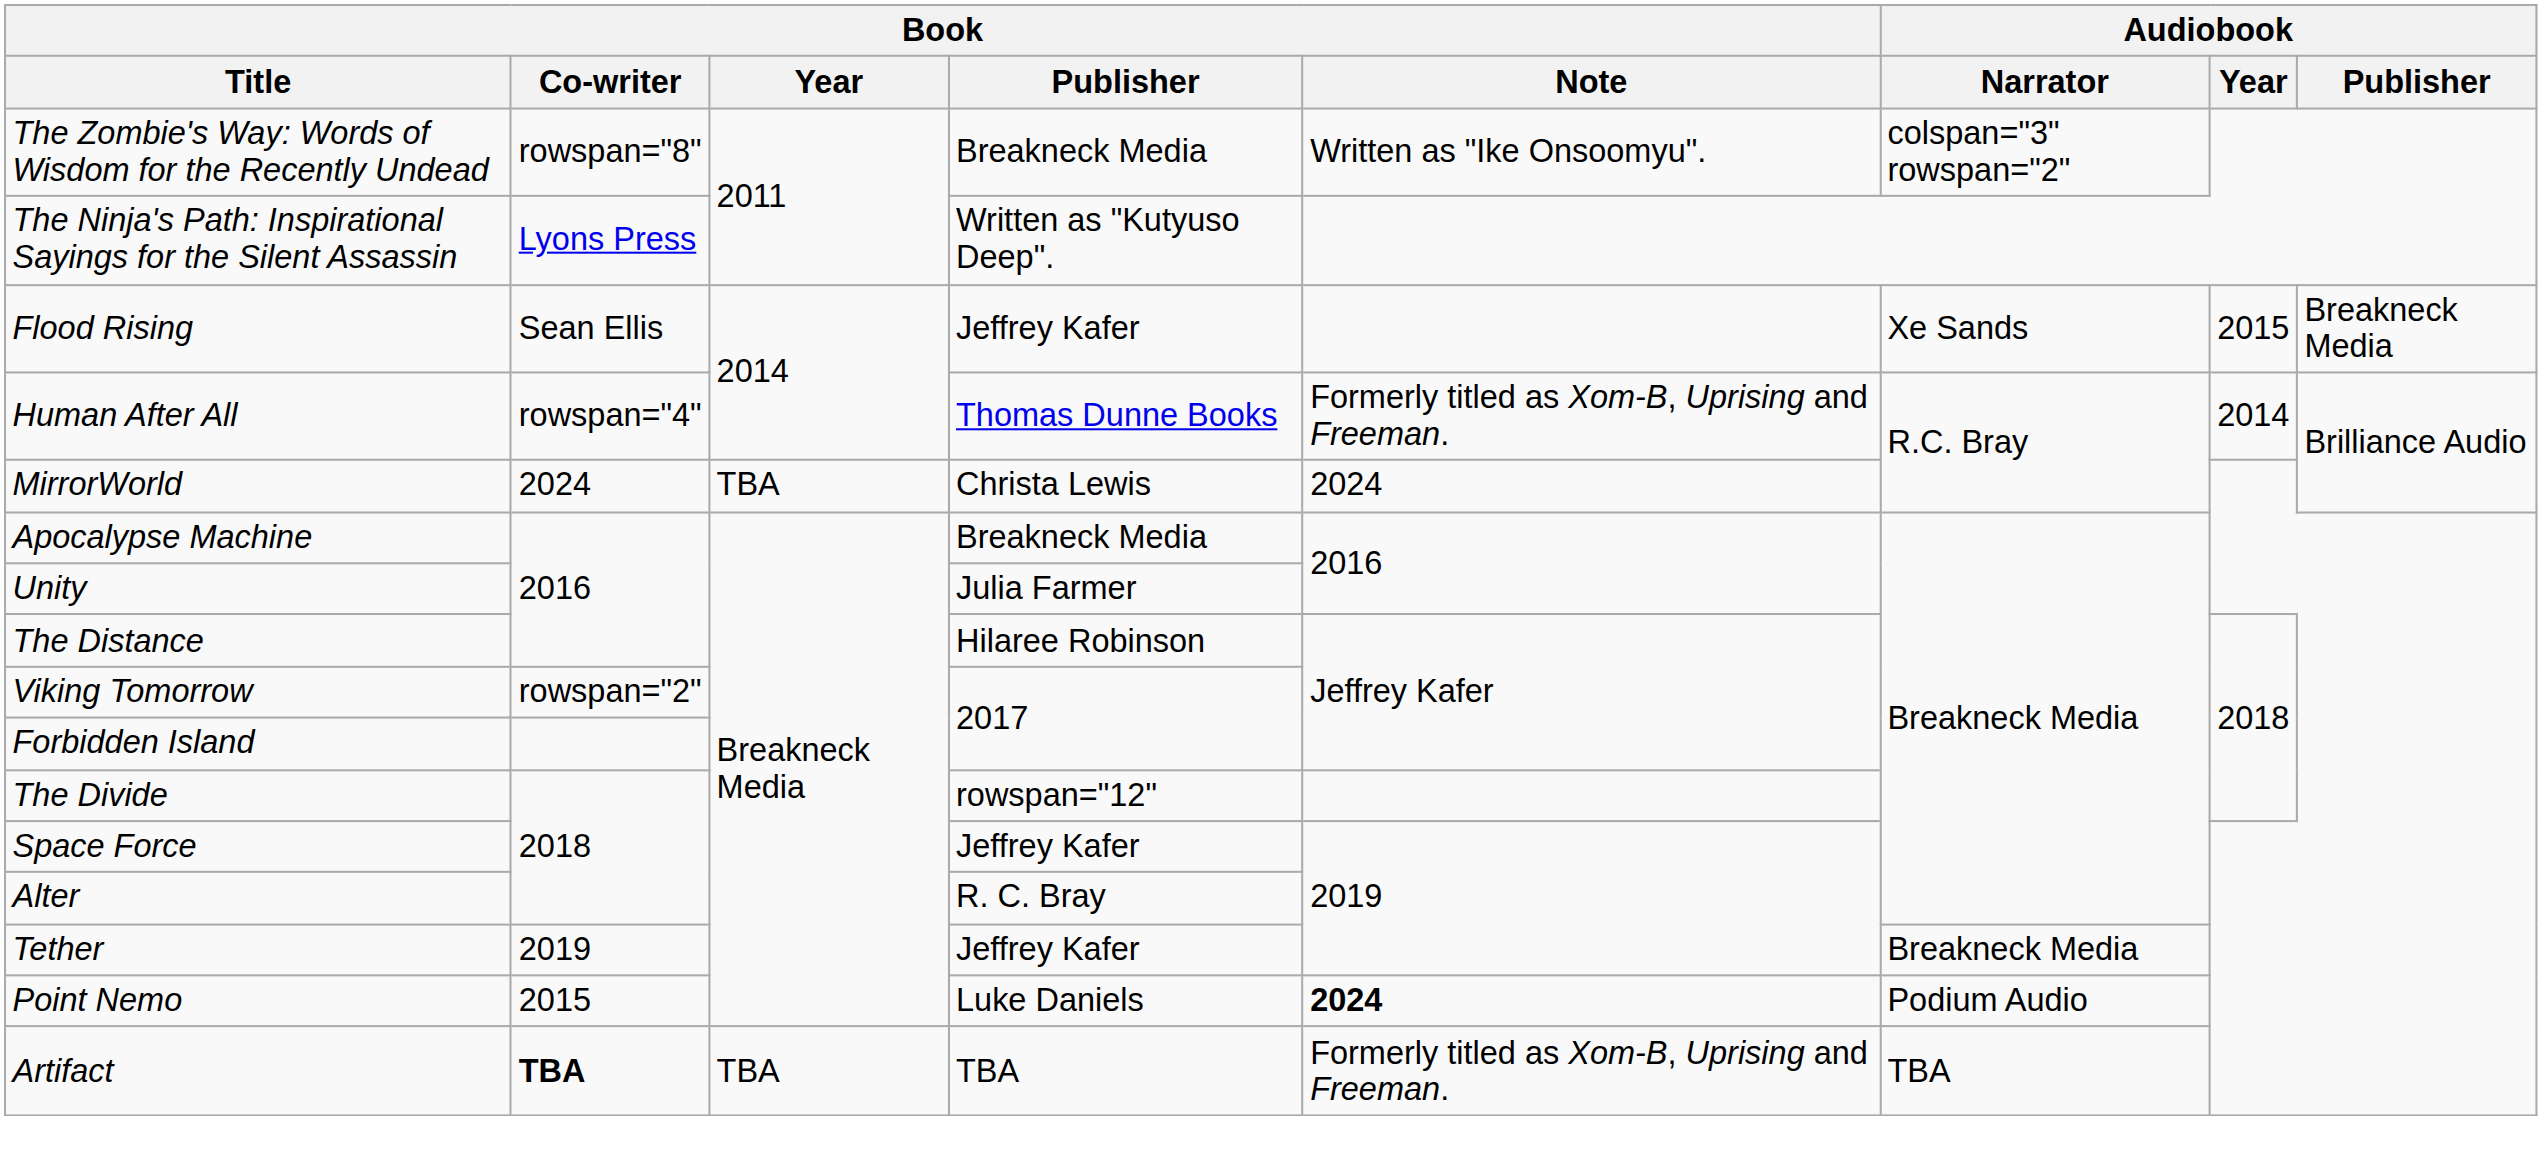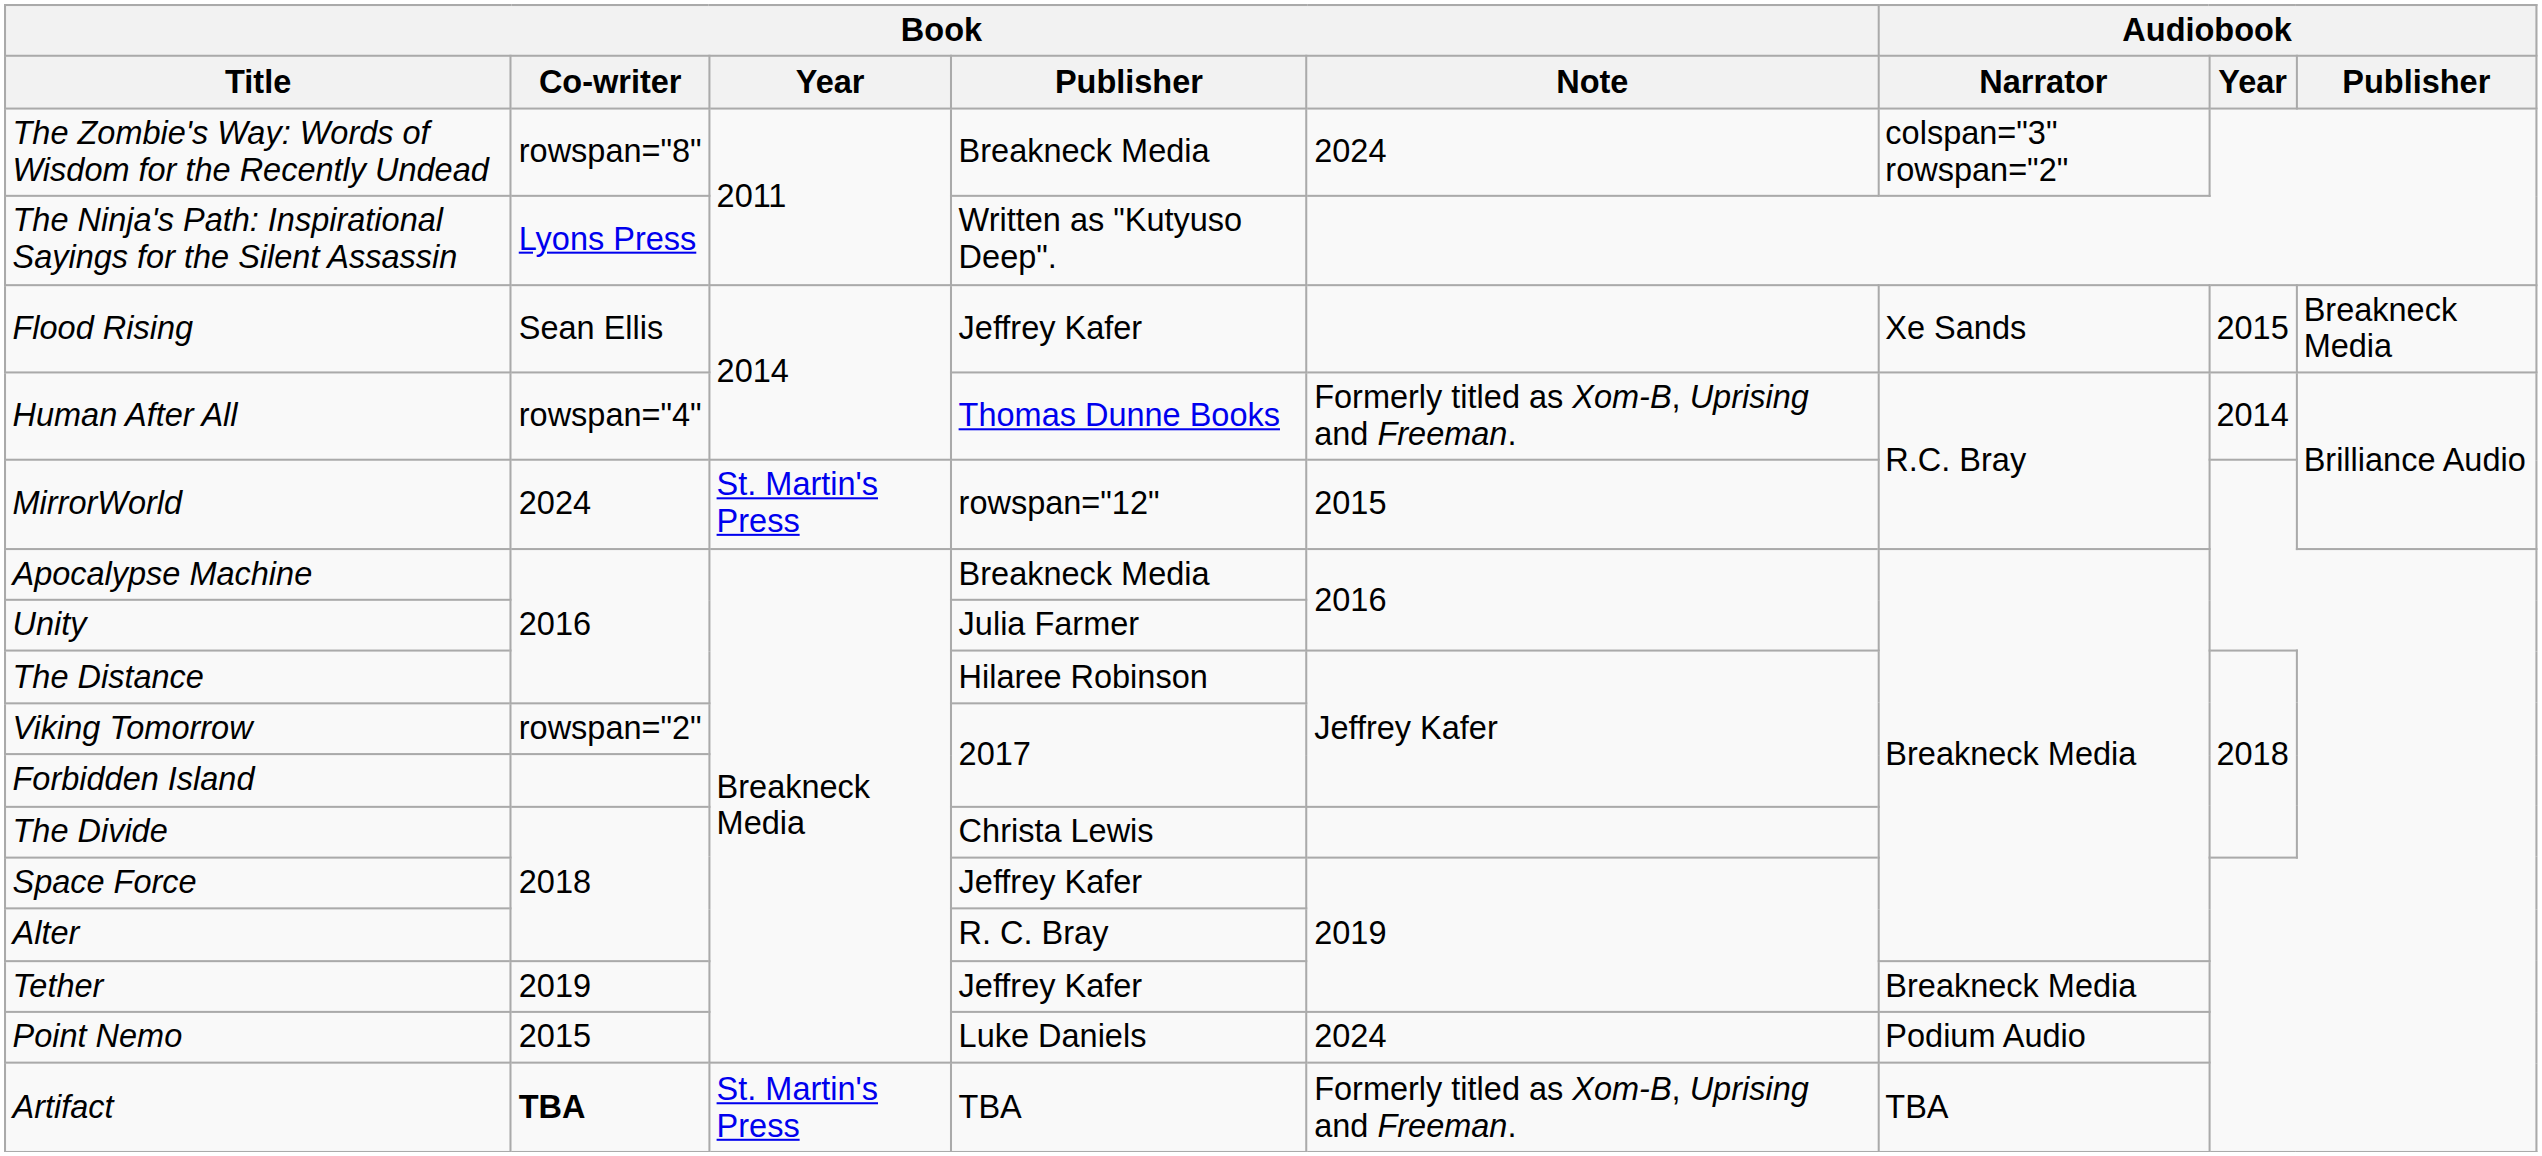(1508, 151) Written as "Ike Onsoomyu". -> (1350, 151) 2024
(748, 485) TBA -> (797, 503) St. Martin's Press
(1053, 485) Christa Lewis -> (1059, 503) rowspan="12"
(1346, 485) 2024 -> (1350, 503) 2015
(1056, 794) rowspan="12" -> (1056, 831) Christa Lewis
(1346, 1000) bold -> (1350, 1037) normal
(748, 1070) TBA -> (797, 1106) St. Martin's Press
